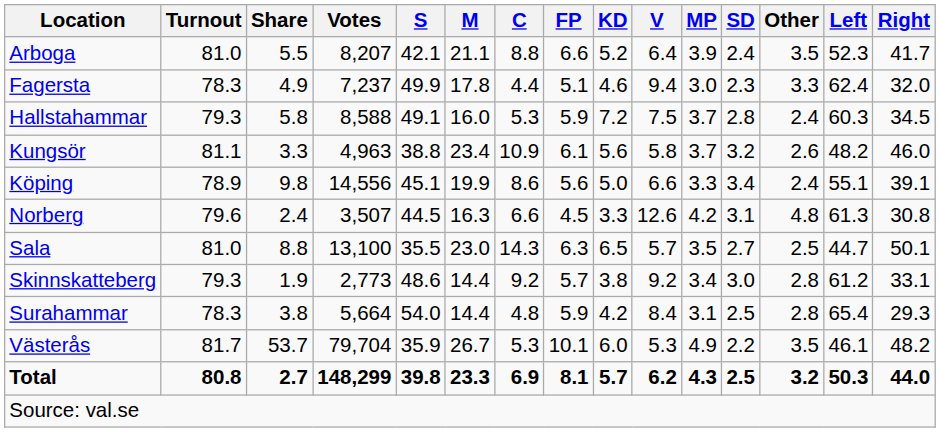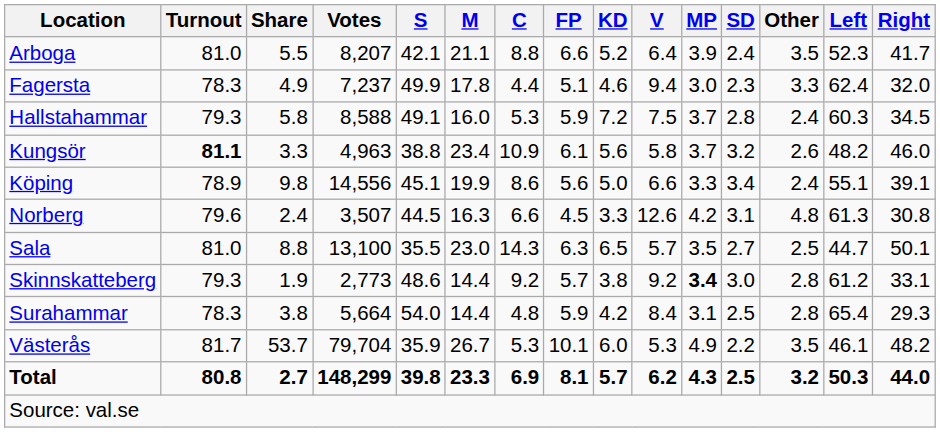(222, 150) normal -> (222, 150) bold
(703, 280) normal -> (703, 280) bold
